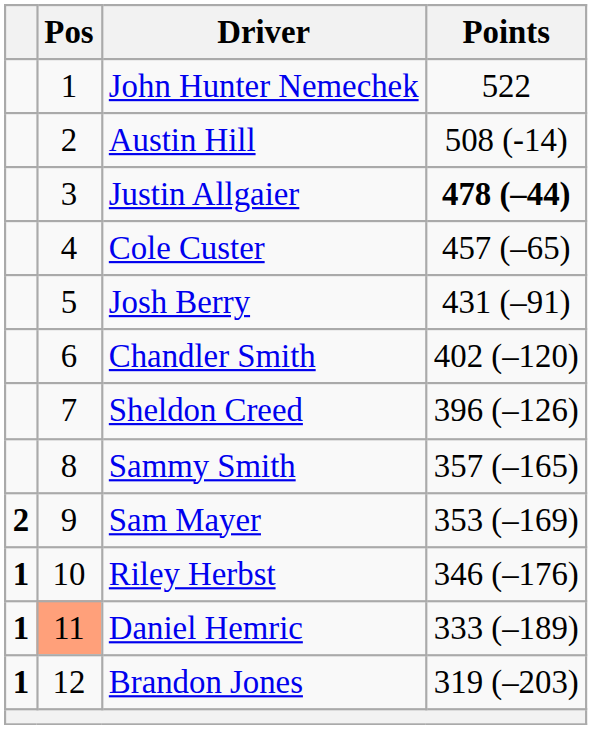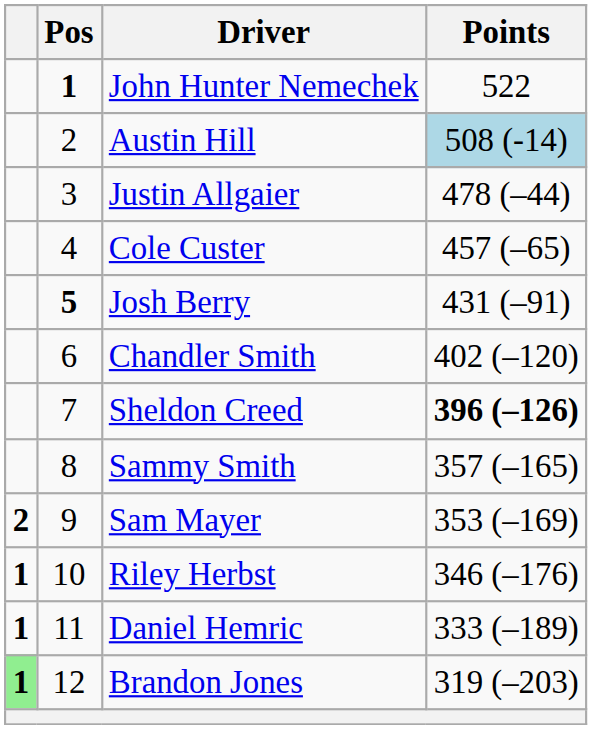(69, 85) normal -> (69, 85) bold
(506, 140) no background -> (506, 140) lightblue background
(506, 194) bold -> (506, 194) normal
(69, 302) normal -> (69, 302) bold
(506, 410) normal -> (506, 410) bold
(69, 627) lightsalmon background -> (69, 627) no background
(21, 681) no background -> (21, 681) lightgreen background
